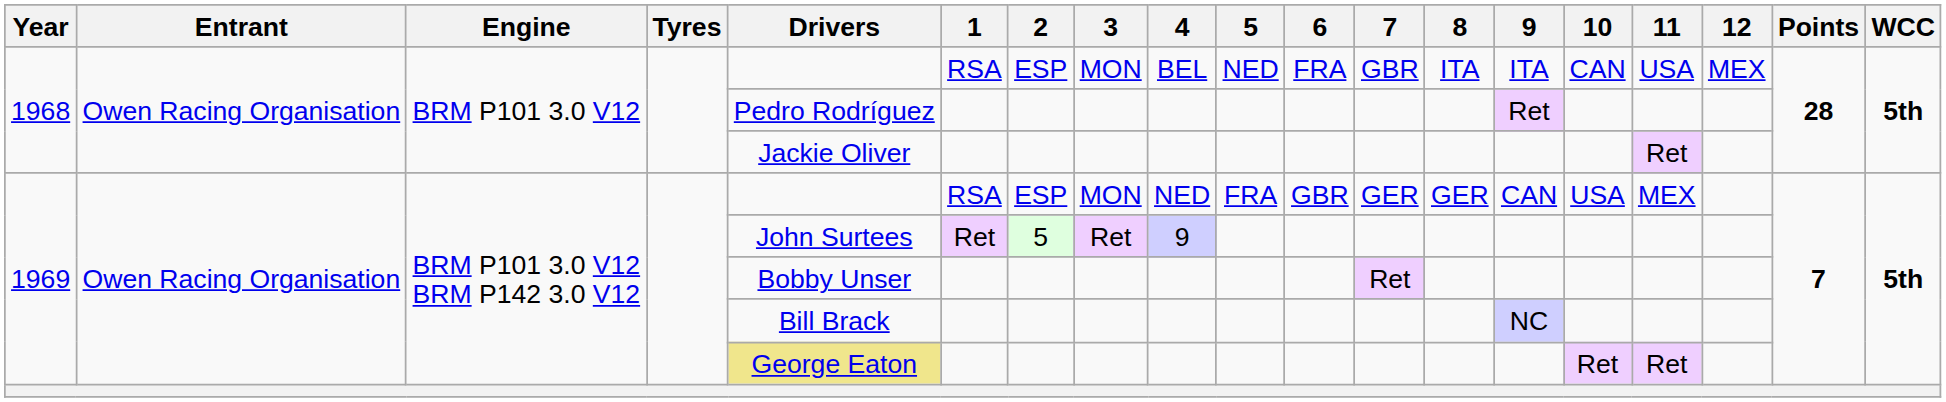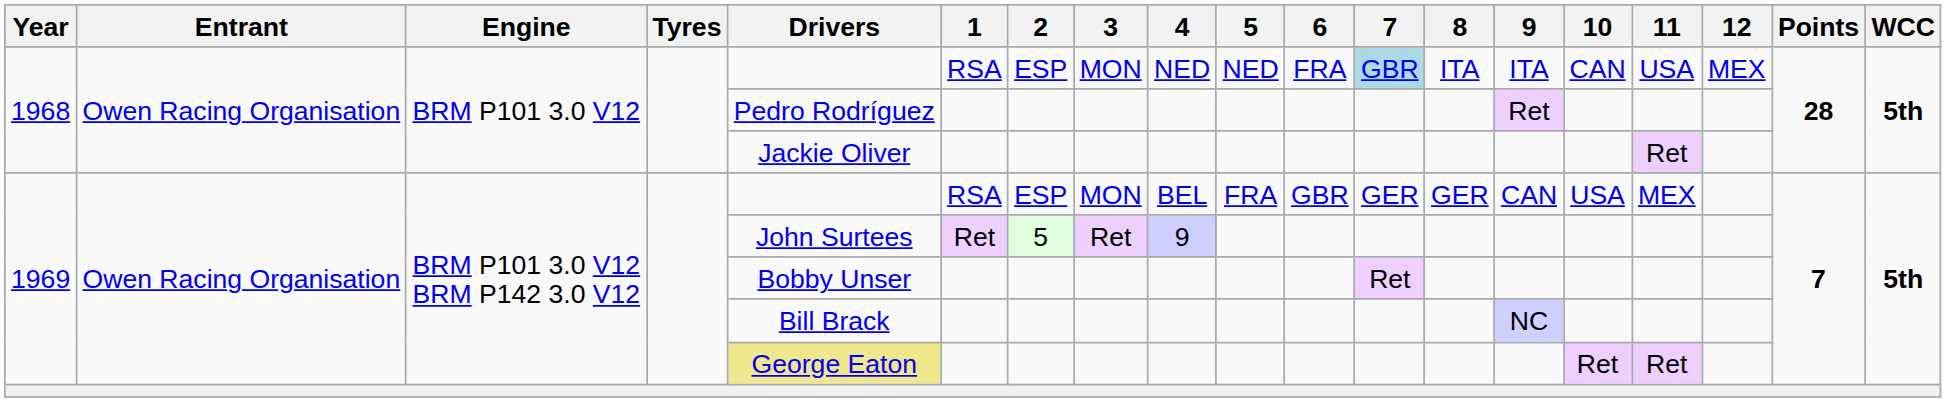(1182, 68) BEL -> (1182, 68) NED
(1390, 68) no background -> (1390, 68) lightblue background
(1182, 195) NED -> (1182, 195) BEL
